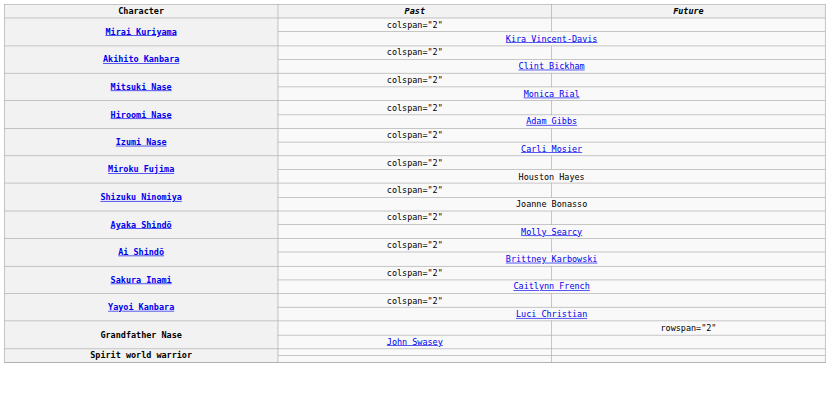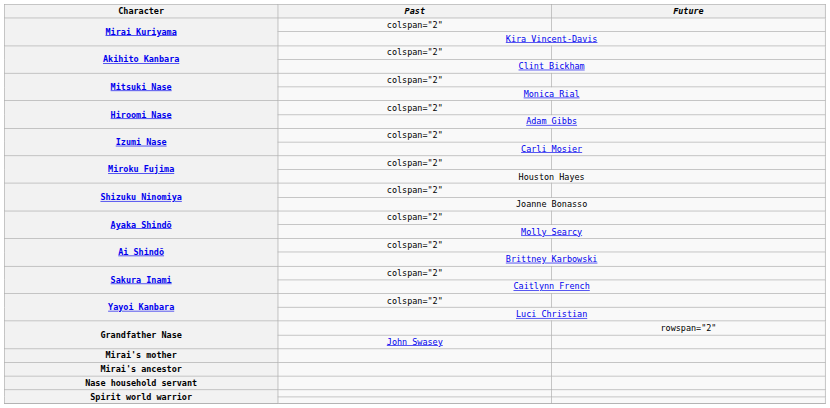+ row: (141, 356)
+ row: (141, 369)
+ row: (141, 383)
